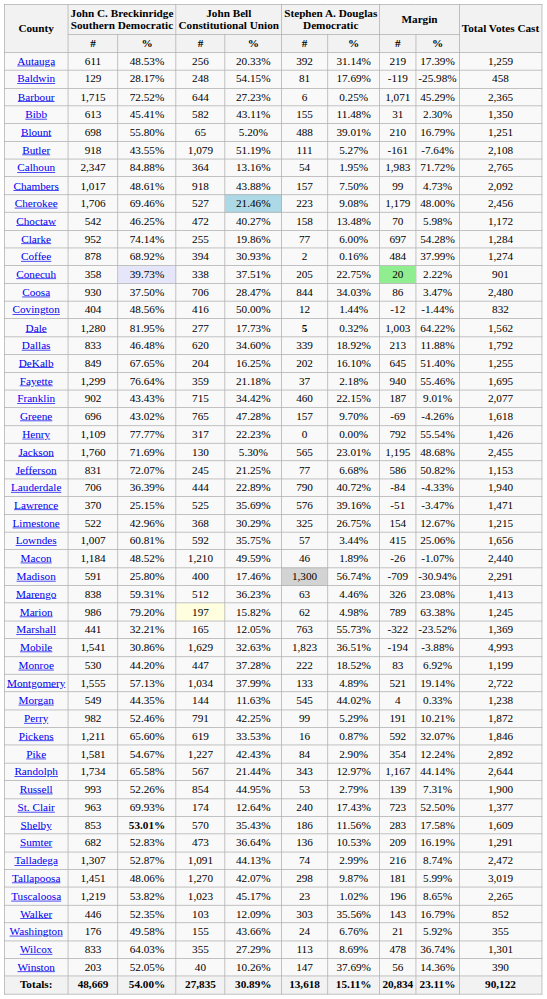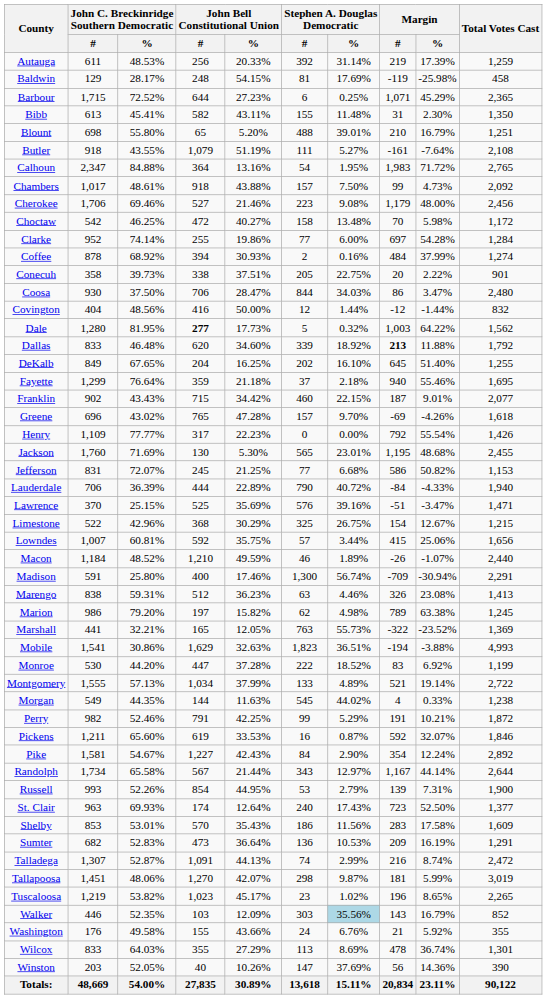(253, 203) lightblue background -> (253, 203) no background
(147, 274) lavender background -> (147, 274) no background
(398, 274) lightgreen background -> (398, 274) no background
(200, 327) normal -> (200, 327) bold
(305, 327) bold -> (305, 327) normal
(398, 345) normal -> (398, 345) bold
(305, 576) lightgrey background -> (305, 576) no background
(200, 612) lightyellow background -> (200, 612) no background
(147, 825) bold -> (147, 825) normal
(354, 914) no background -> (354, 914) lightblue background
